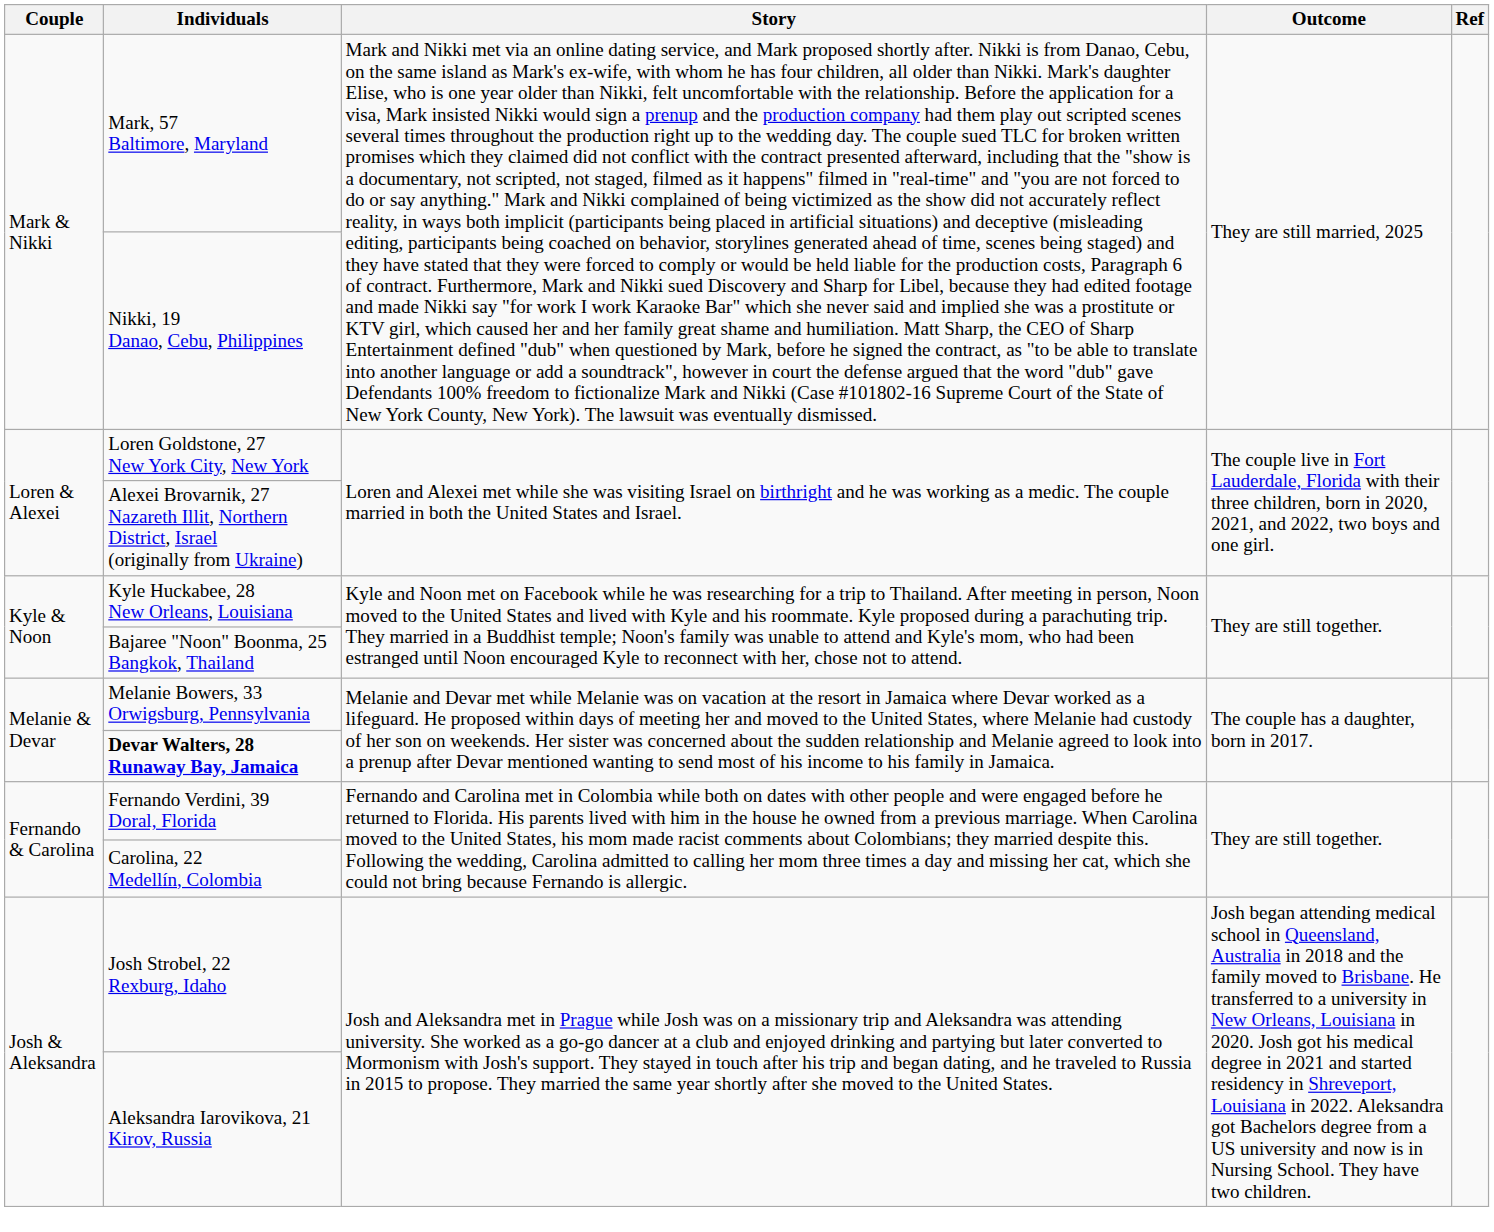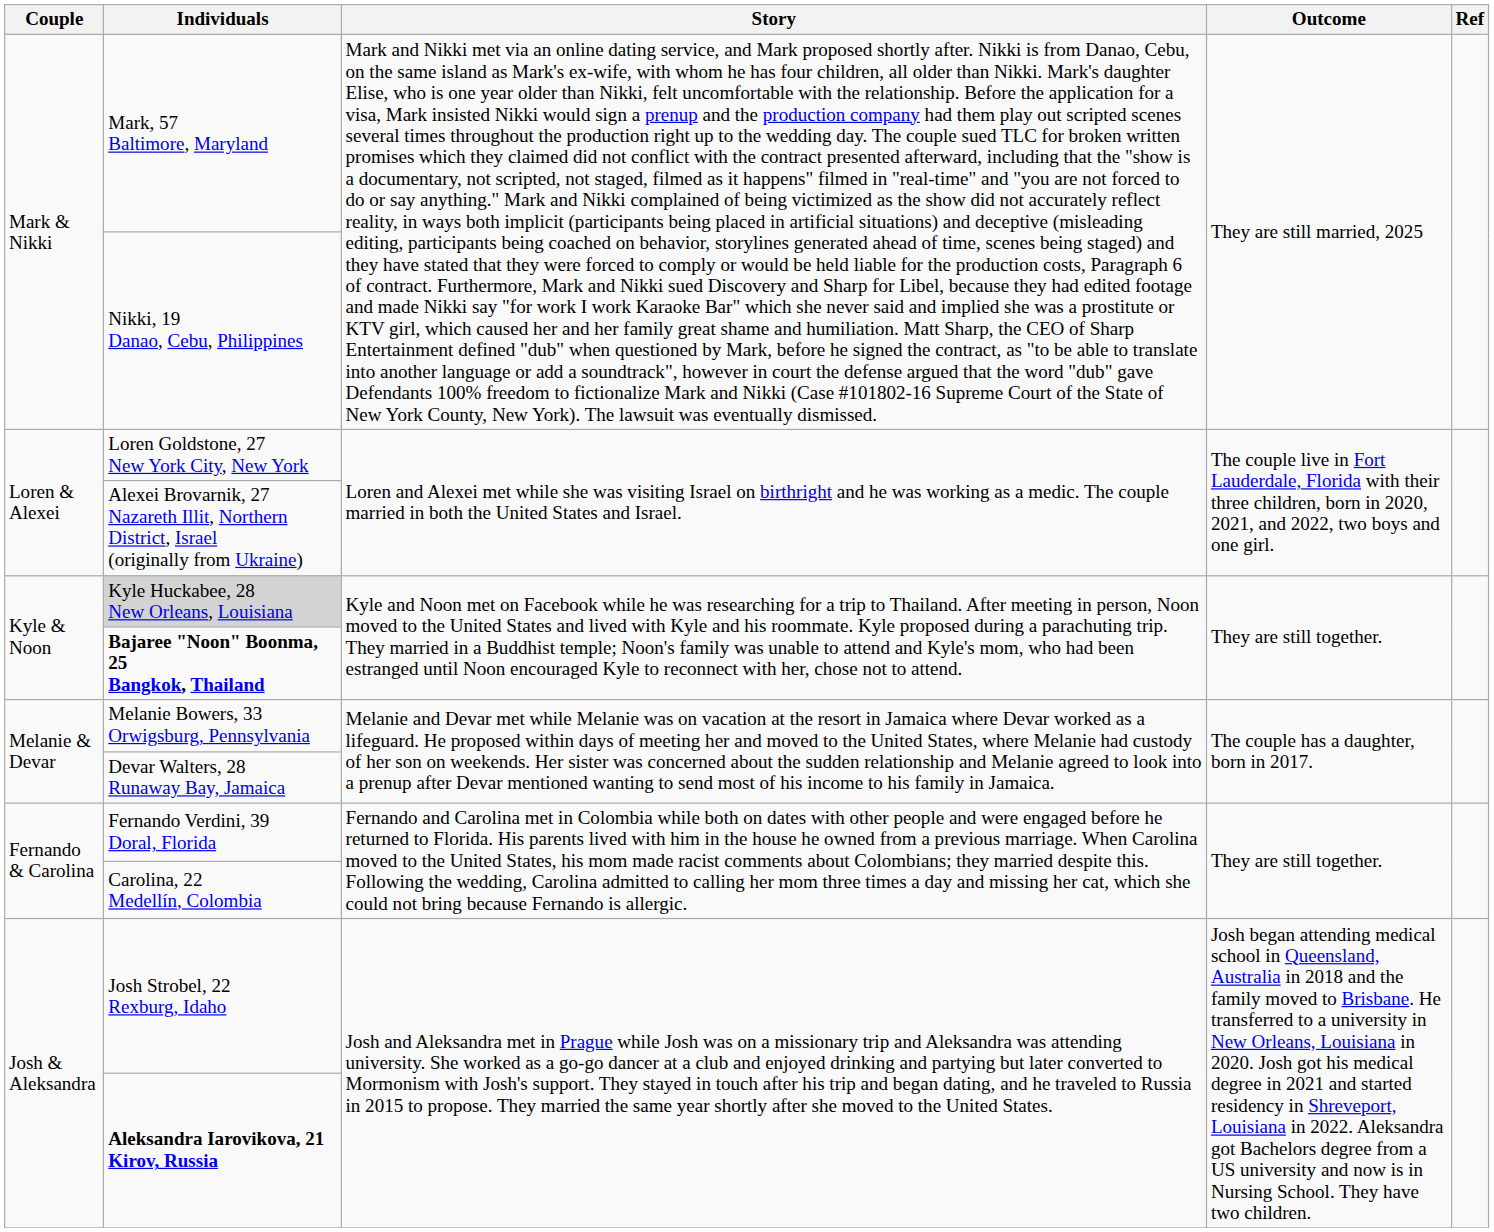(201, 600) no background -> (201, 600) lightgrey background
(218, 652) normal -> (213, 663) bold
(203, 755) bold -> (197, 777) normal
(210, 1128) normal -> (216, 1150) bold
